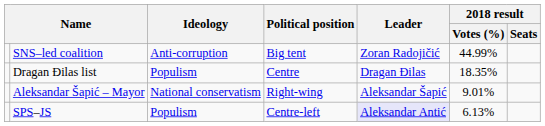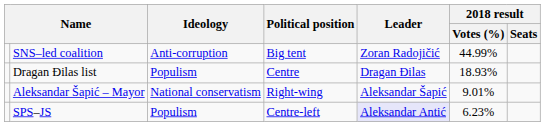(478, 72) 18.35% -> (478, 72) 18.93%
(478, 111) 6.13% -> (478, 111) 6.23%
